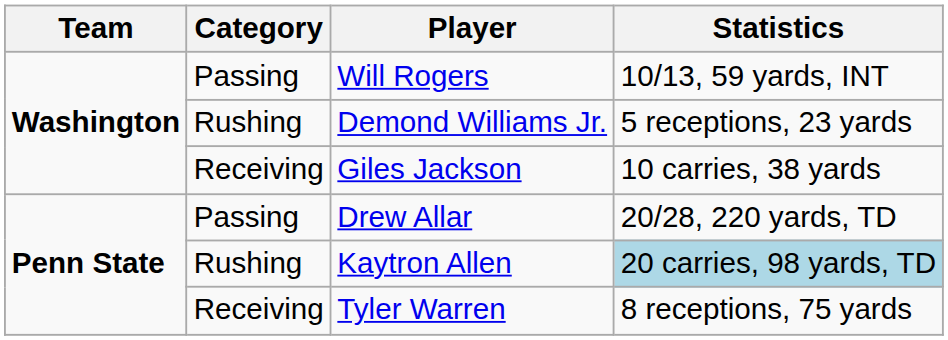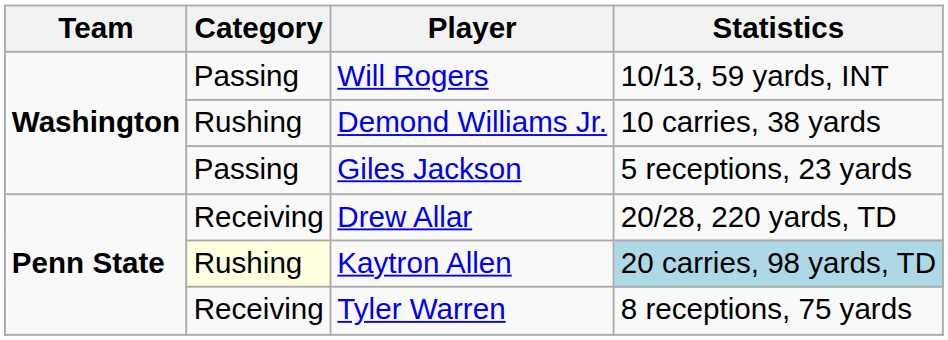(766, 122) 5 receptions, 23 yards -> (751, 122) 10 carries, 38 yards
(259, 169) Receiving -> (246, 169) Passing
(751, 169) 10 carries, 38 yards -> (766, 169) 5 receptions, 23 yards
(246, 216) Passing -> (259, 216) Receiving
(248, 263) no background -> (248, 263) lightyellow background
